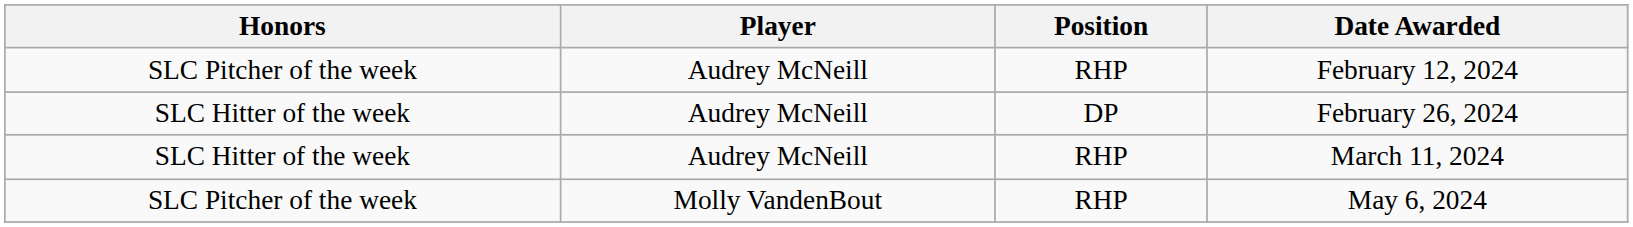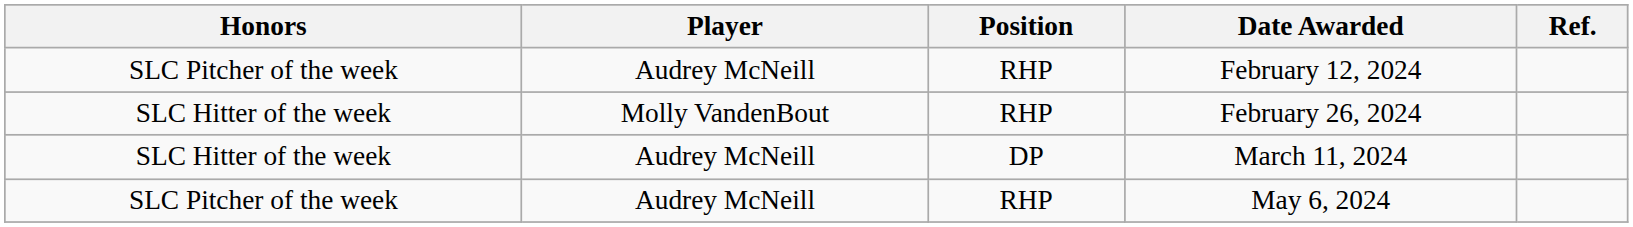+ column: (1573, 26)
(778, 112) Audrey McNeill -> (725, 112) Molly VandenBout
(1101, 112) DP -> (1026, 112) RHP
(1101, 156) RHP -> (1026, 156) DP
(778, 199) Molly VandenBout -> (725, 199) Audrey McNeill
